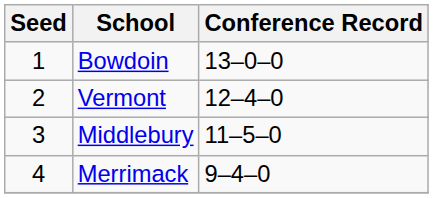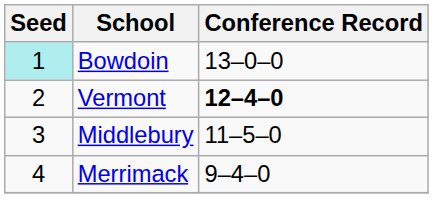(39, 60) no background -> (39, 60) paleturquoise background
(244, 98) normal -> (244, 98) bold
